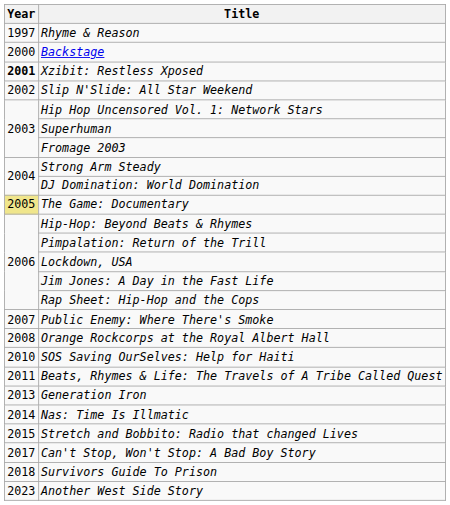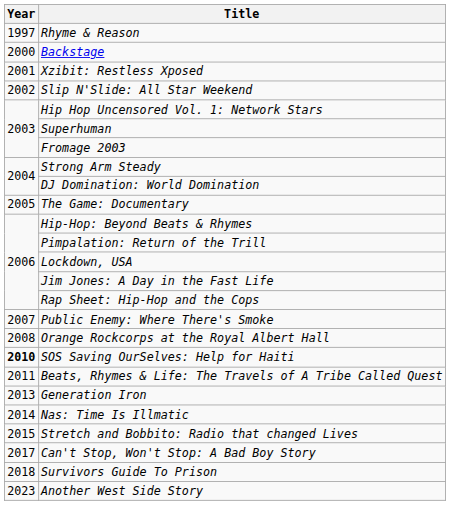(21, 71) bold -> (21, 71) normal
(21, 205) khaki background -> (21, 205) no background
(21, 357) normal -> (21, 357) bold
